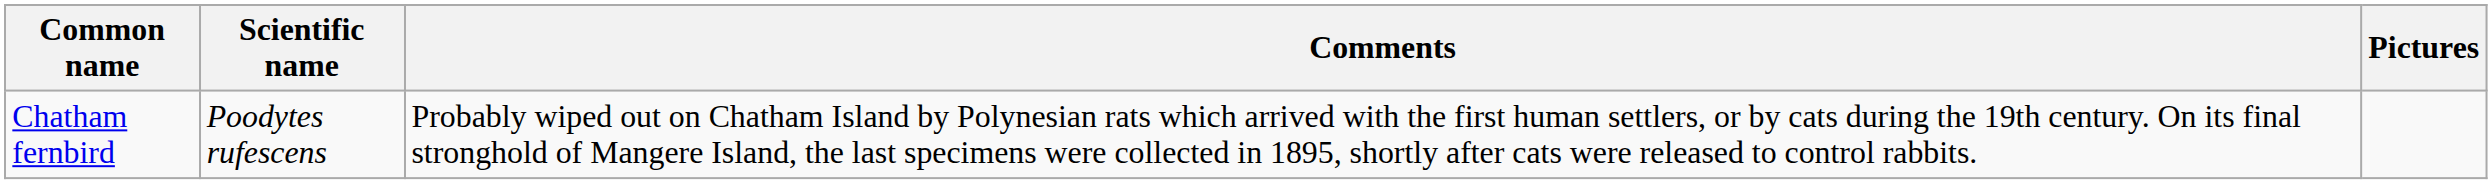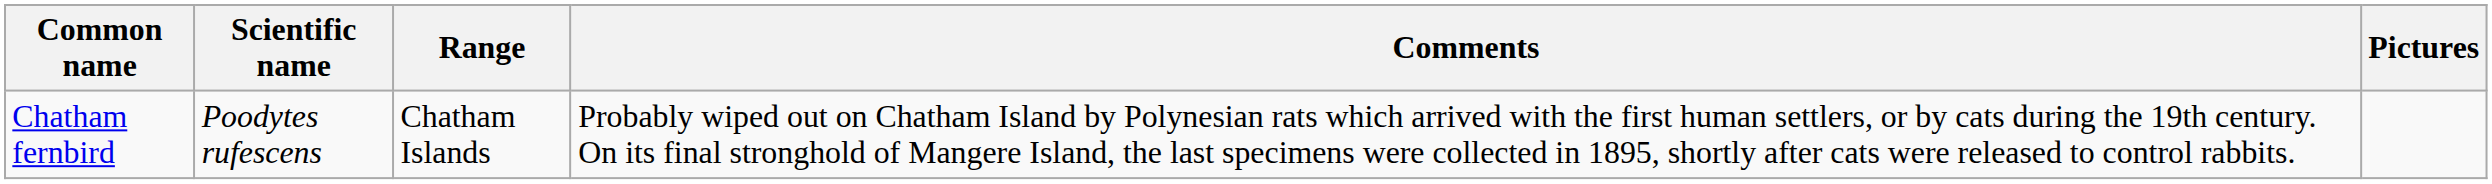+ column: (482, 47)
